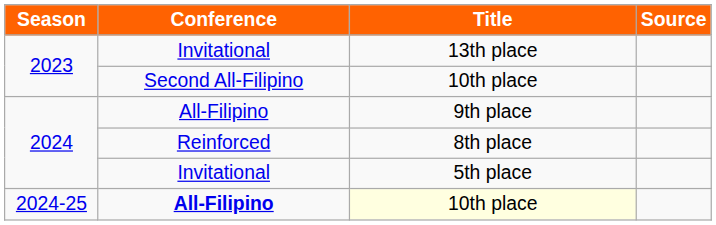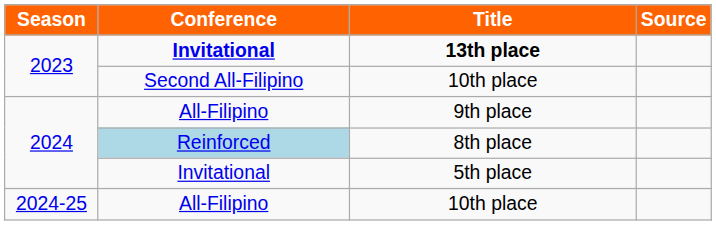(224, 50) normal -> (224, 50) bold
(493, 50) normal -> (493, 50) bold
(224, 142) no background -> (224, 142) lightblue background
(224, 204) bold -> (224, 204) normal
(493, 204) lightyellow background -> (493, 204) no background
